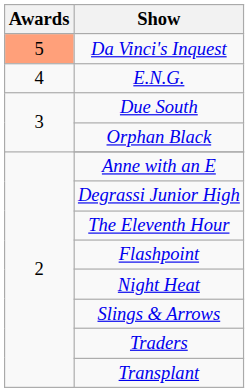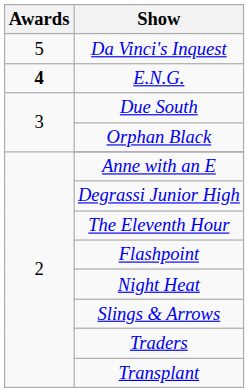(39, 48) lightsalmon background -> (39, 48) no background
(39, 78) normal -> (39, 78) bold
